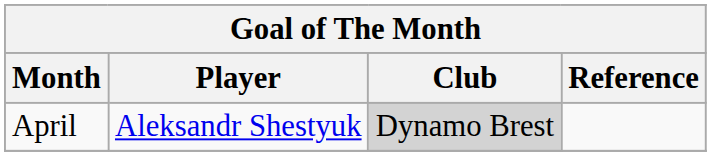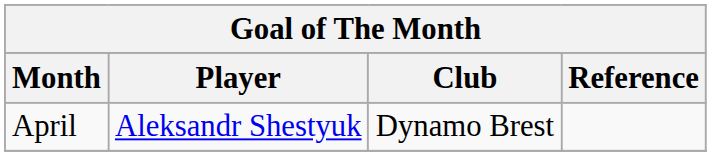(465, 126) lightgrey background -> (465, 126) no background
